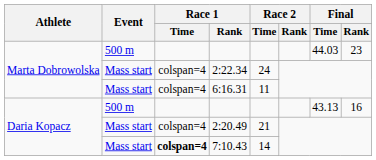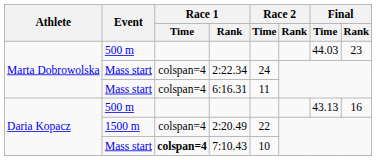(128, 127) Mass start -> (122, 127) 1500 m
(264, 127) 21 -> (264, 127) 22
(264, 146) 14 -> (264, 146) 10
